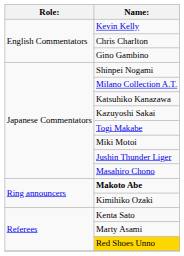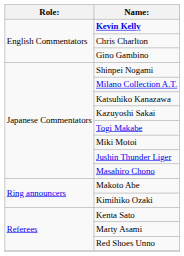(118, 26) normal -> (118, 26) bold
(119, 185) bold -> (118, 185) normal
(126, 243) gold background -> (126, 243) no background
